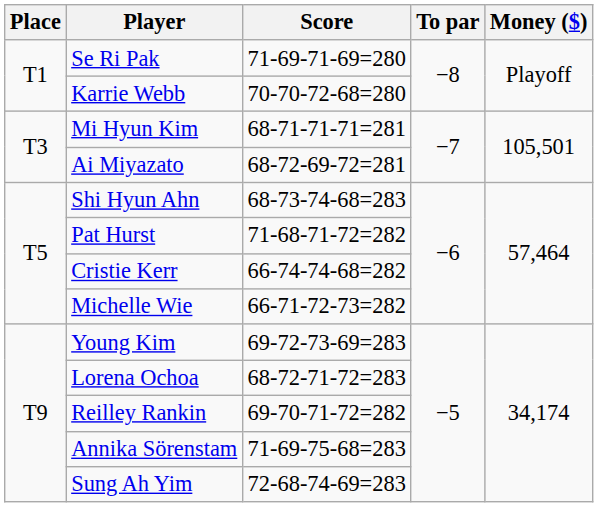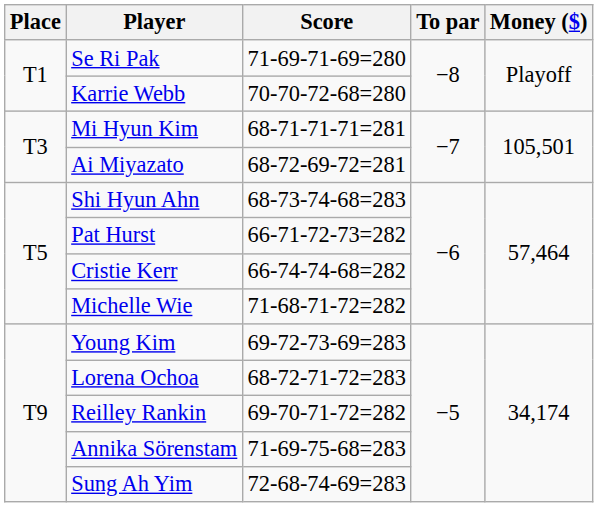(327, 235) 71-68-71-72=282 -> (327, 235) 66-71-72-73=282
(327, 306) 66-71-72-73=282 -> (327, 306) 71-68-71-72=282
